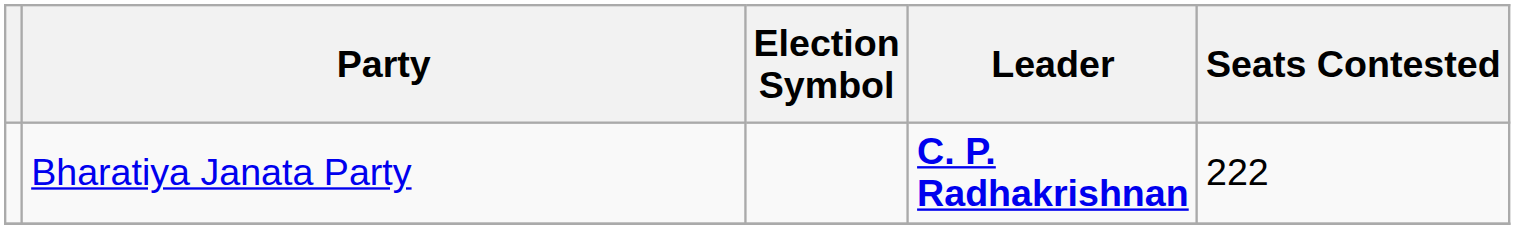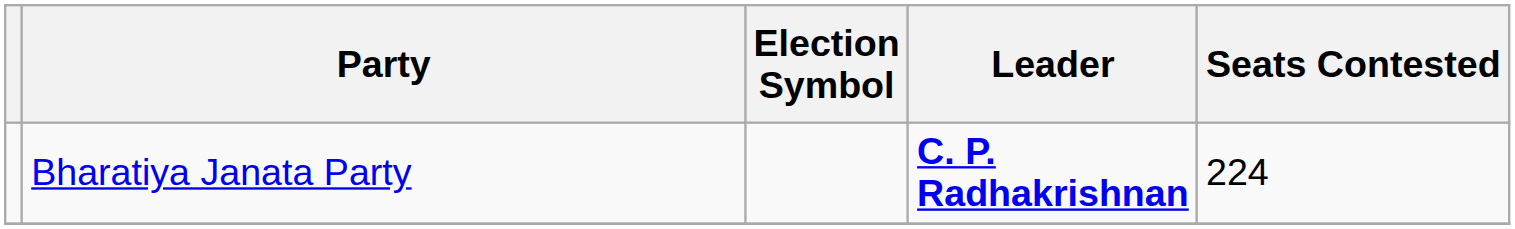(1237, 172) 222 -> (1237, 172) 224
